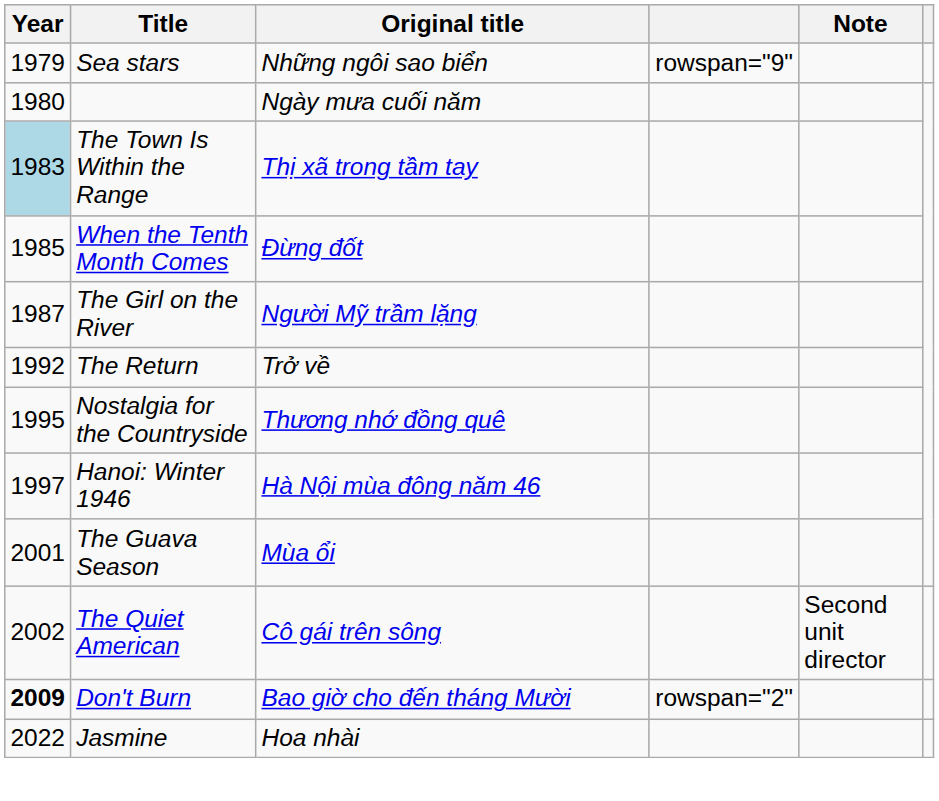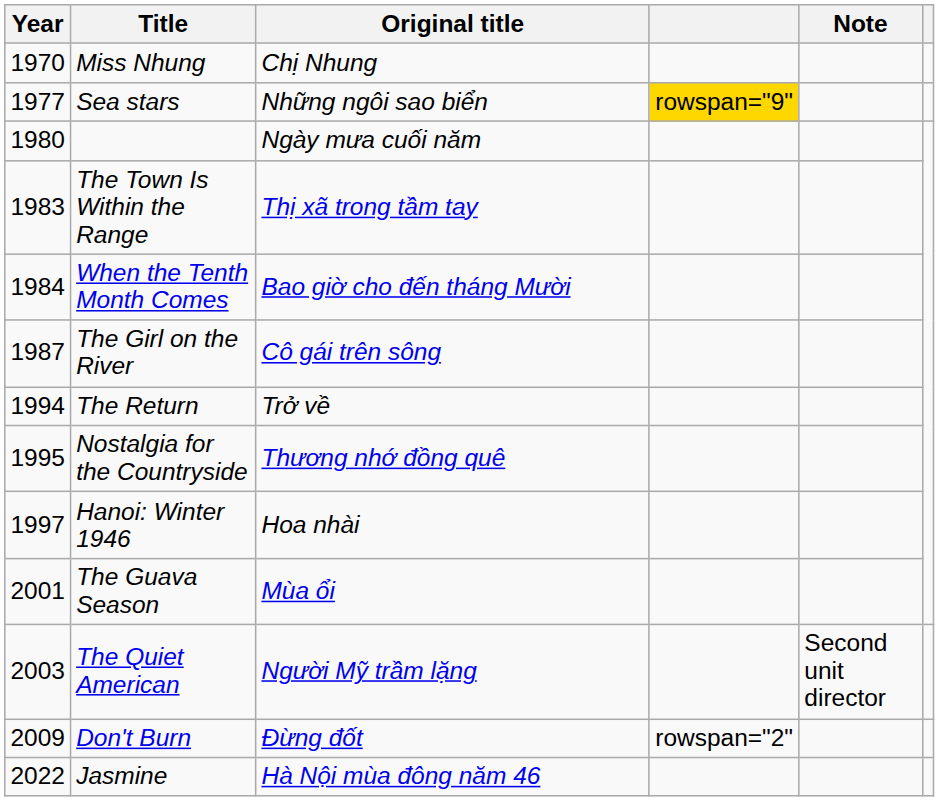+ row: (141, 62)
(38, 62) 1979 -> (38, 101) 1977
(724, 62) no background -> (724, 101) gold background
(38, 167) lightblue background -> (38, 206) no background
(38, 248) 1985 -> (38, 286) 1984
(312, 248) Đừng đốt -> (416, 286) Bao giờ cho đến tháng Mười
(369, 314) Người Mỹ trầm lặng -> (351, 353) Cô gái trên sông
(38, 367) 1992 -> (38, 405) 1994
(401, 485) Hà Nội mùa đông năm 46 -> (310, 524) Hoa nhài
(38, 632) 2002 -> (38, 671) 2003
(351, 632) Cô gái trên sông -> (369, 671) Người Mỹ trầm lặng
(38, 698) bold -> (38, 737) normal
(416, 698) Bao giờ cho đến tháng Mười -> (312, 737) Đừng đốt
(310, 737) Hoa nhài -> (401, 776) Hà Nội mùa đông năm 46
